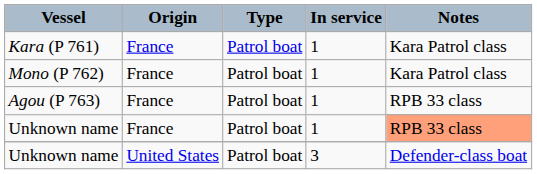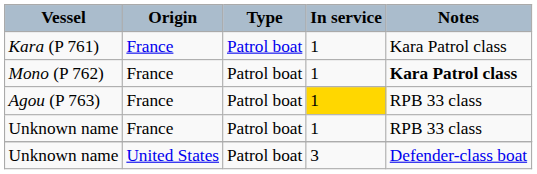(448, 73) normal -> (453, 73) bold
(315, 100) no background -> (315, 100) gold background
(436, 127) lightsalmon background -> (436, 127) no background
